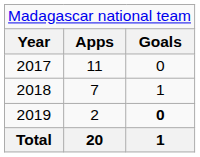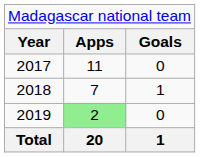(95, 115) no background -> (95, 115) lightgreen background
(160, 115) bold -> (160, 115) normal
